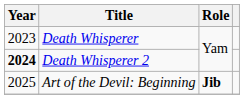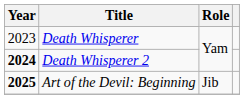(22, 82) normal -> (22, 82) bold
(212, 82) bold -> (210, 82) normal
